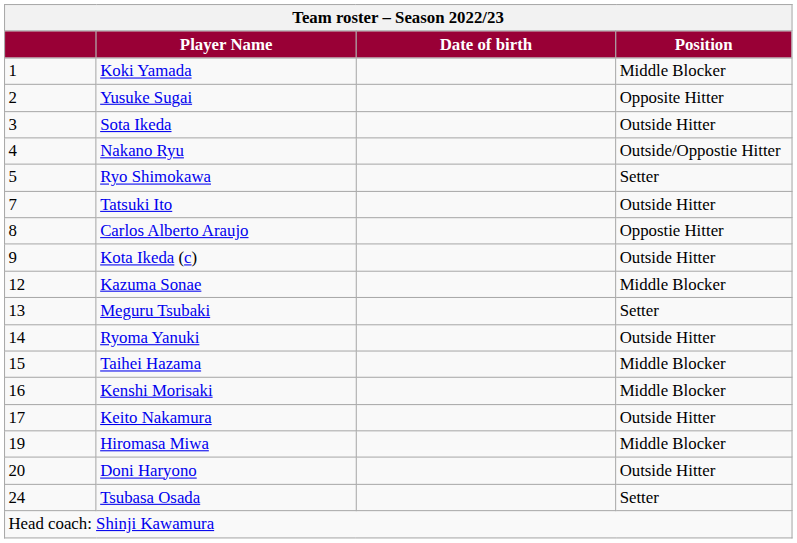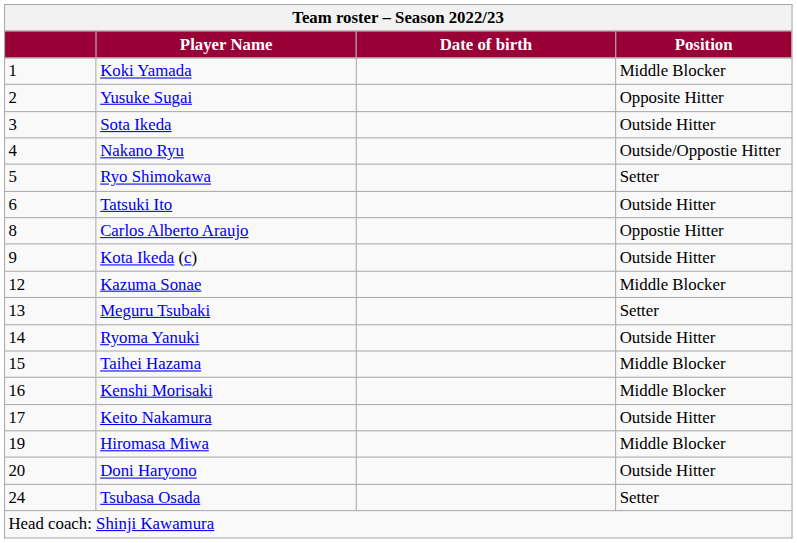(13, 204) 7 -> (13, 204) 6
